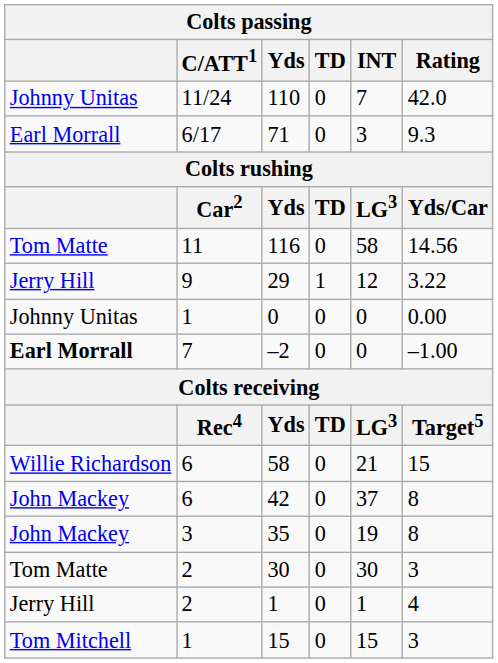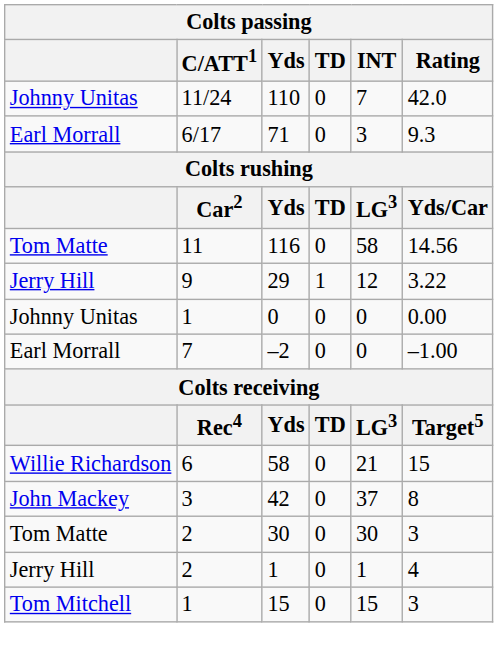(71, 351) bold -> (65, 351) normal
(187, 498) 6 -> (187, 498) 3
- row: (279, 533)
